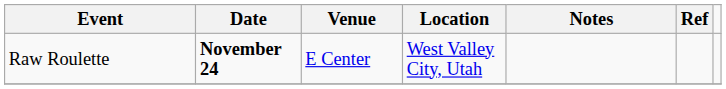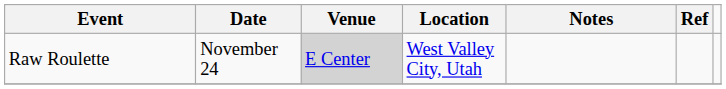(241, 58) bold -> (239, 58) normal
(338, 58) no background -> (338, 58) lightgrey background
